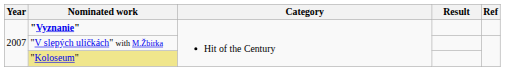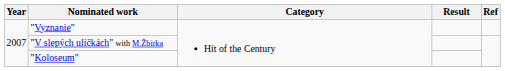(55, 27) bold -> (53, 27) normal
(55, 58) khaki background -> (55, 58) no background
